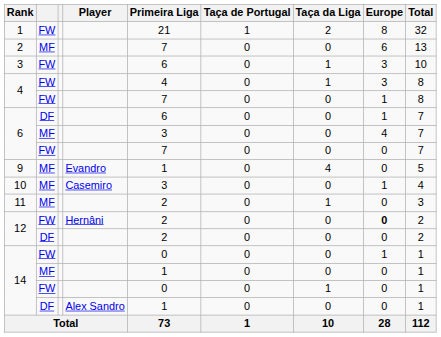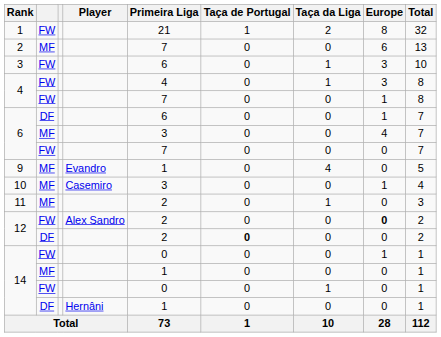(84, 220) Hernâni -> (95, 220) Alex Sandro
(247, 237) normal -> (247, 237) bold
(95, 306) Alex Sandro -> (84, 306) Hernâni
